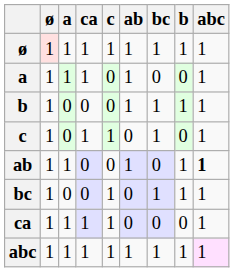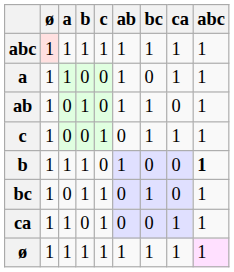columns swapped: (184, 19) <-> (89, 19)
(23, 48) ø -> (23, 48) abc
(23, 106) b -> (23, 106) ab
(23, 164) ab -> (23, 164) b
(23, 252) abc -> (23, 252) ø
